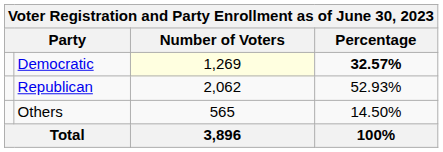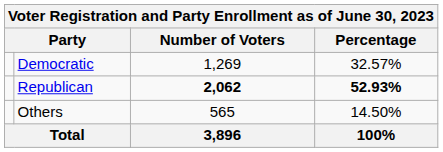(222, 64) lightyellow background -> (222, 64) no background
(376, 64) bold -> (376, 64) normal
(222, 87) normal -> (222, 87) bold
(376, 87) normal -> (376, 87) bold
